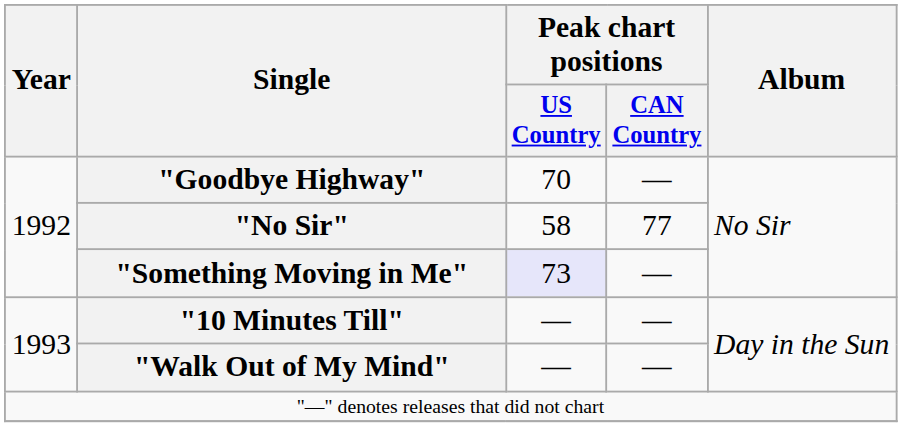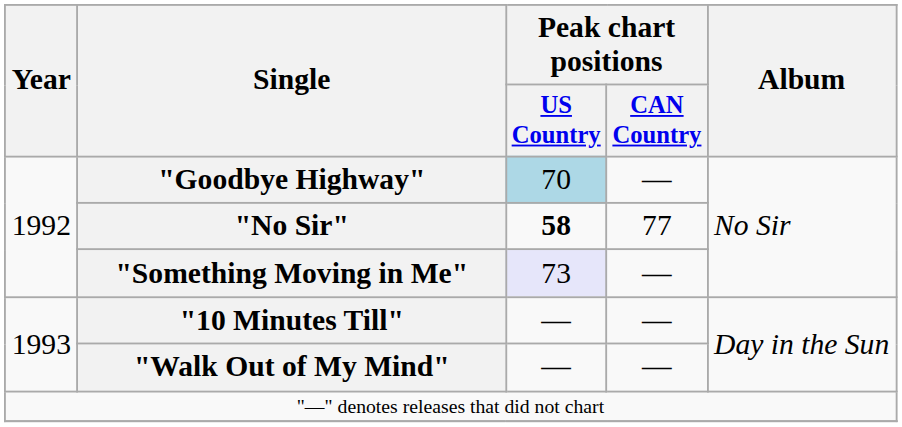(556, 179) no background -> (556, 179) lightblue background
(556, 226) normal -> (556, 226) bold
